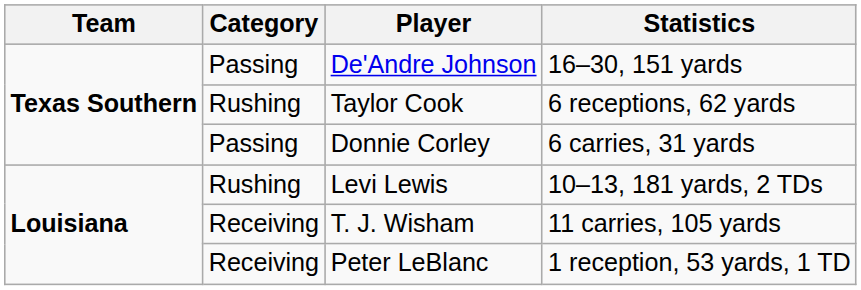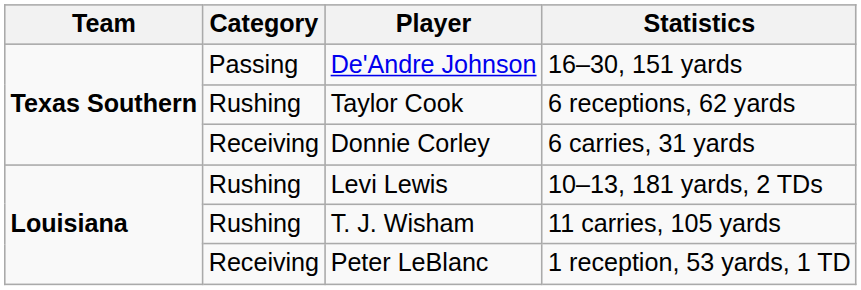(253, 144) Passing -> (264, 144) Receiving
(264, 223) Receiving -> (255, 223) Rushing
